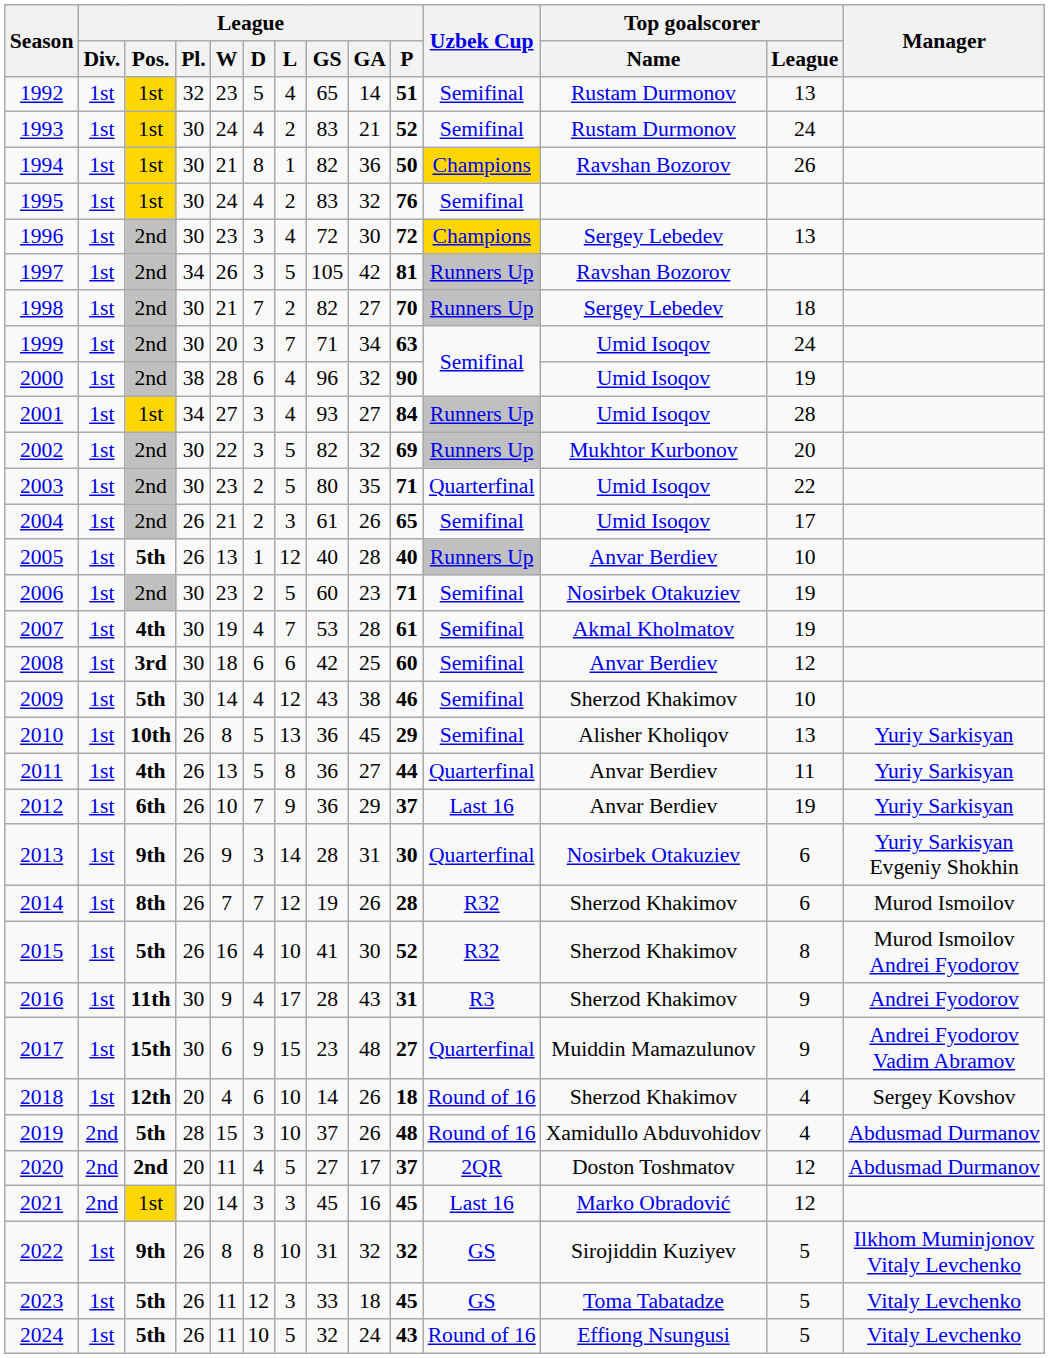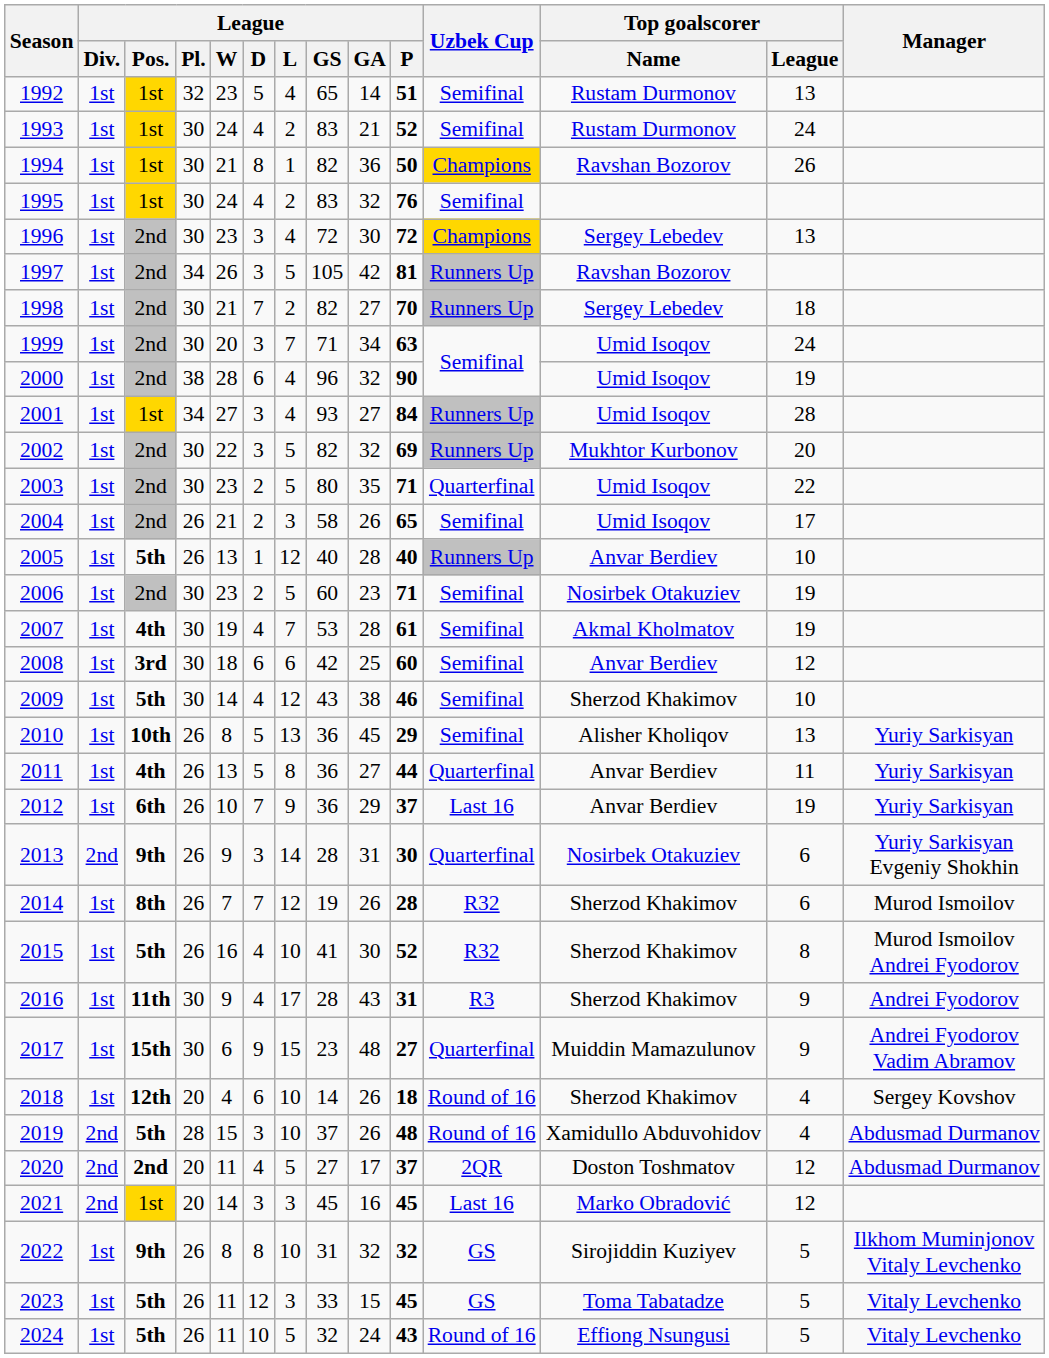(327, 521) 61 -> (327, 521) 58
(102, 854) 1st -> (102, 854) 2nd
(370, 1300) 18 -> (370, 1300) 15
